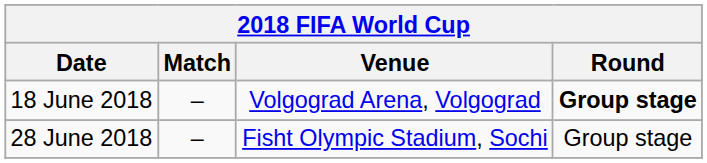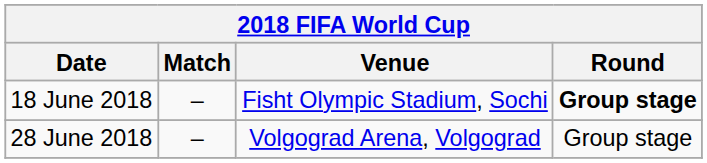(395, 100) Volgograd Arena, Volgograd -> (395, 100) Fisht Olympic Stadium, Sochi
(395, 138) Fisht Olympic Stadium, Sochi -> (395, 138) Volgograd Arena, Volgograd
